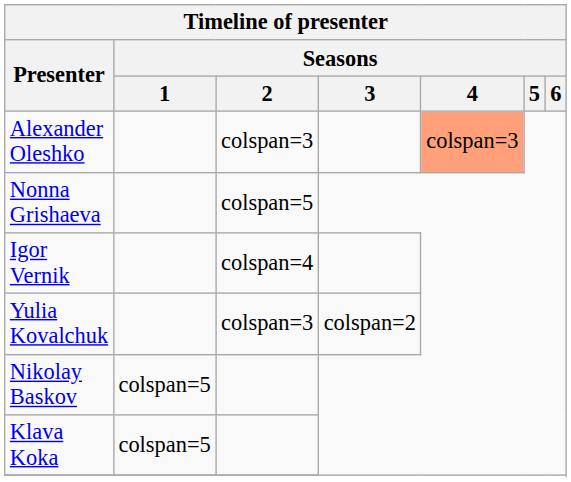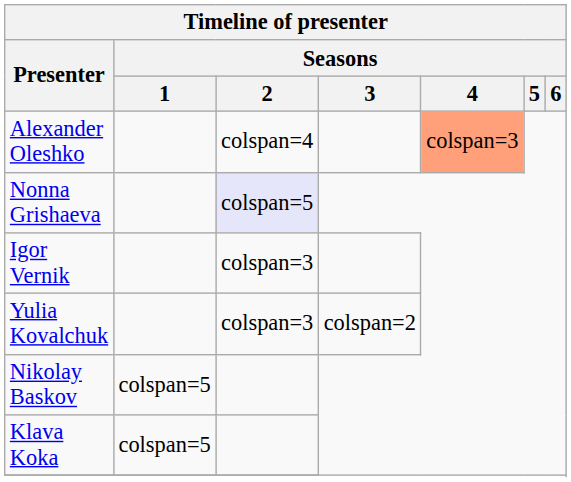(267, 141) colspan=3 -> (267, 141) colspan=4
(267, 202) no background -> (267, 202) lavender background
(267, 262) colspan=4 -> (267, 262) colspan=3
